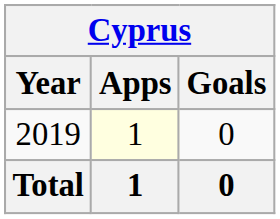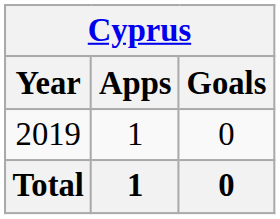(135, 133) lightyellow background -> (135, 133) no background
